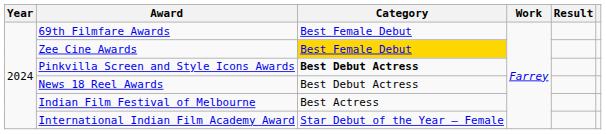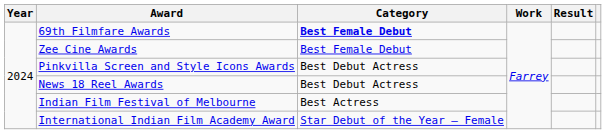(356, 31) normal -> (356, 31) bold
(356, 49) gold background -> (356, 49) no background
(359, 67) bold -> (359, 67) normal
